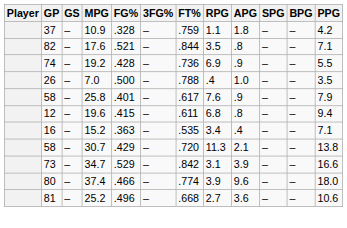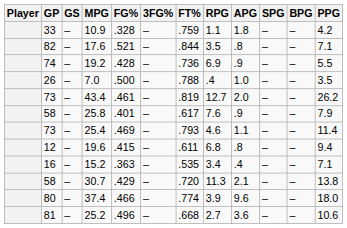(50, 30) 37 -> (50, 30) 33
+ row: (95, 97)
+ row: (95, 131)
- row: (95, 165)
